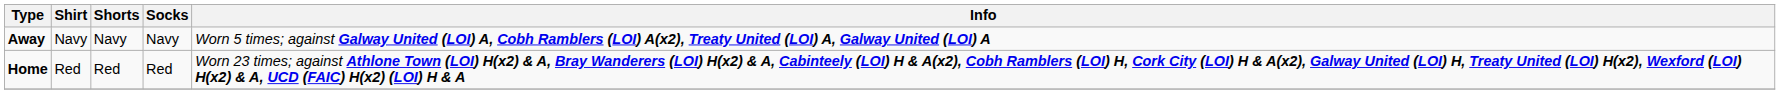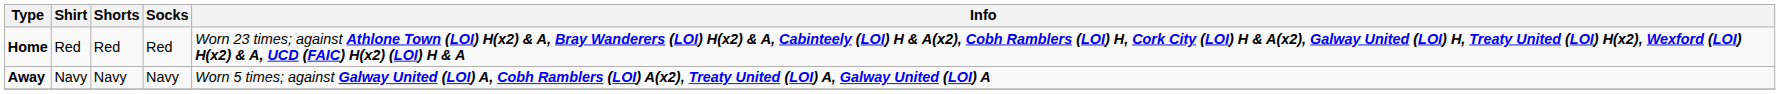rows swapped: (28, 69) <-> (26, 38)
